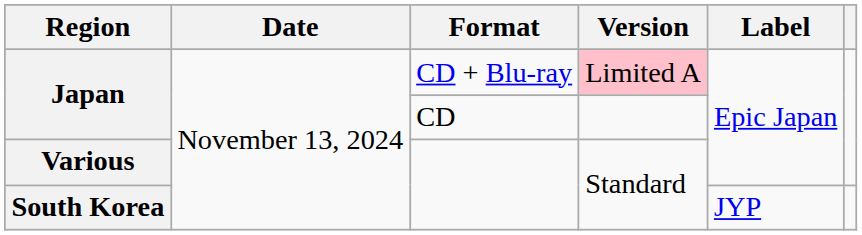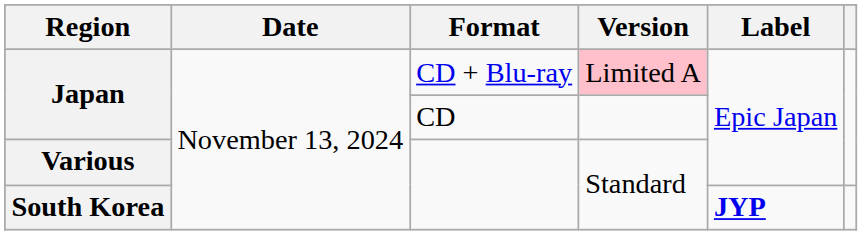(738, 206) normal -> (740, 206) bold
